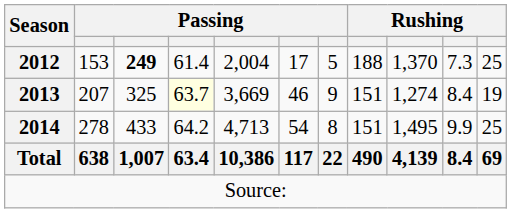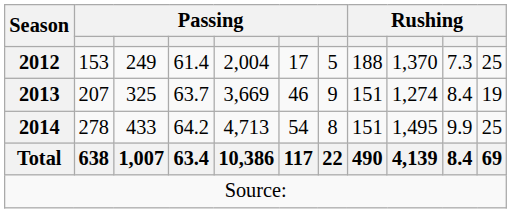(141, 62) bold -> (141, 62) normal
(191, 94) lightyellow background -> (191, 94) no background
